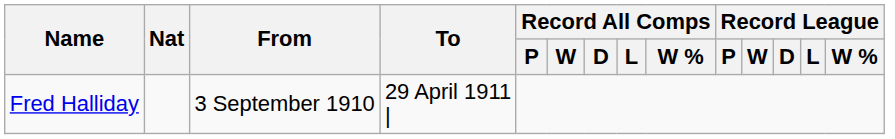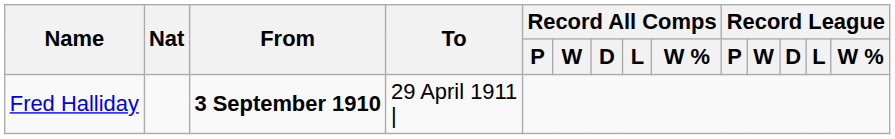(285, 103) normal -> (288, 103) bold
